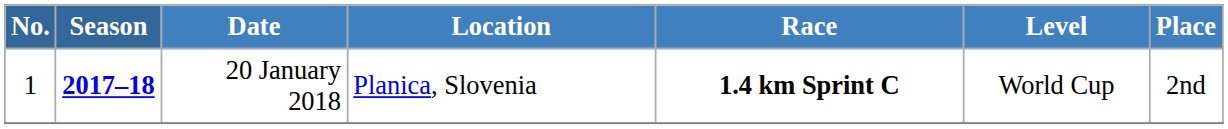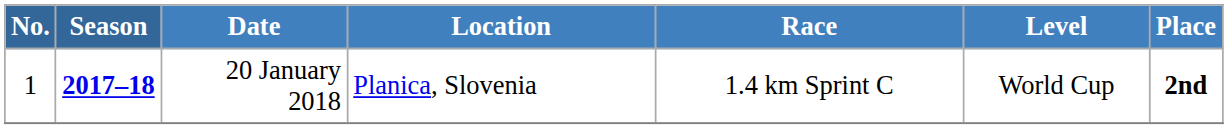(809, 85) bold -> (809, 85) normal
(1186, 85) normal -> (1186, 85) bold
